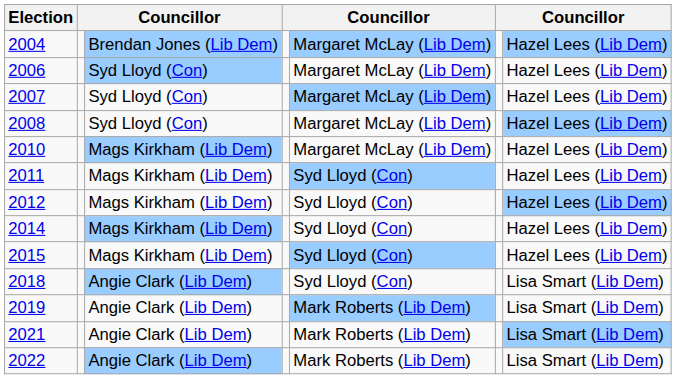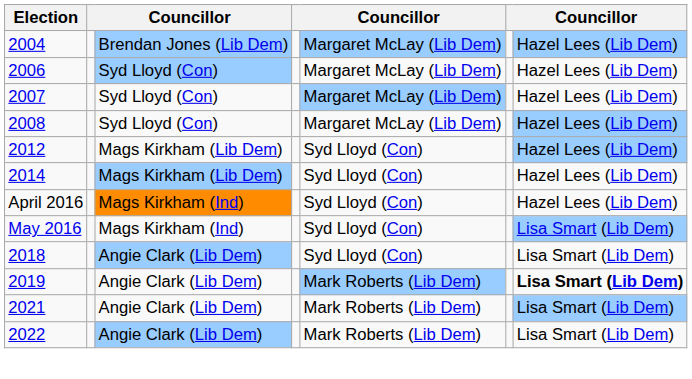- row: (27, 149)
- row: (26, 176)
- row: (27, 255)
+ row: (46, 202)
+ row: (45, 228)
(585, 307) normal -> (600, 281) bold
